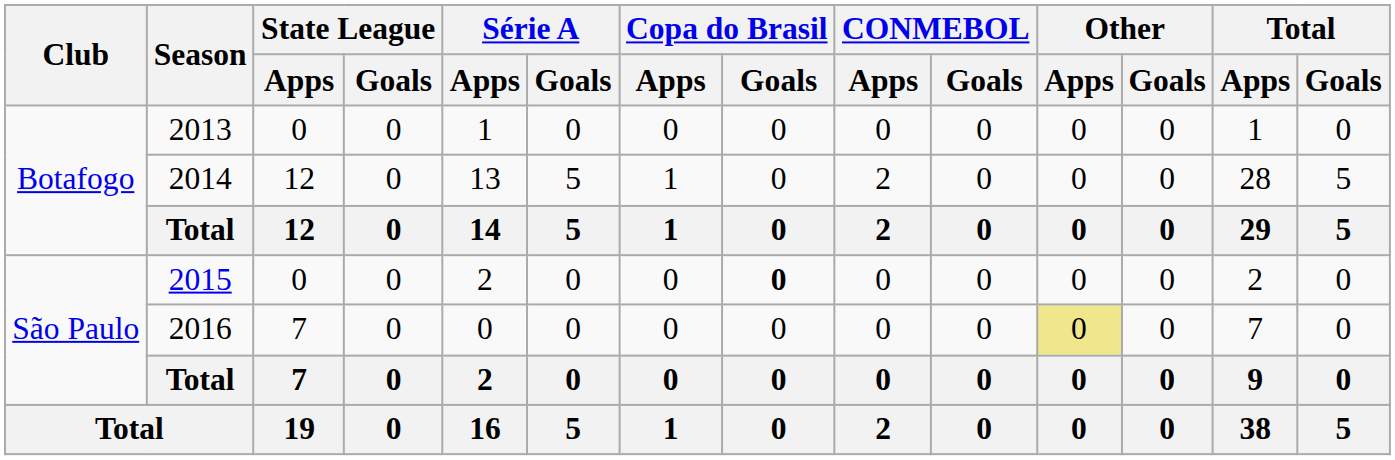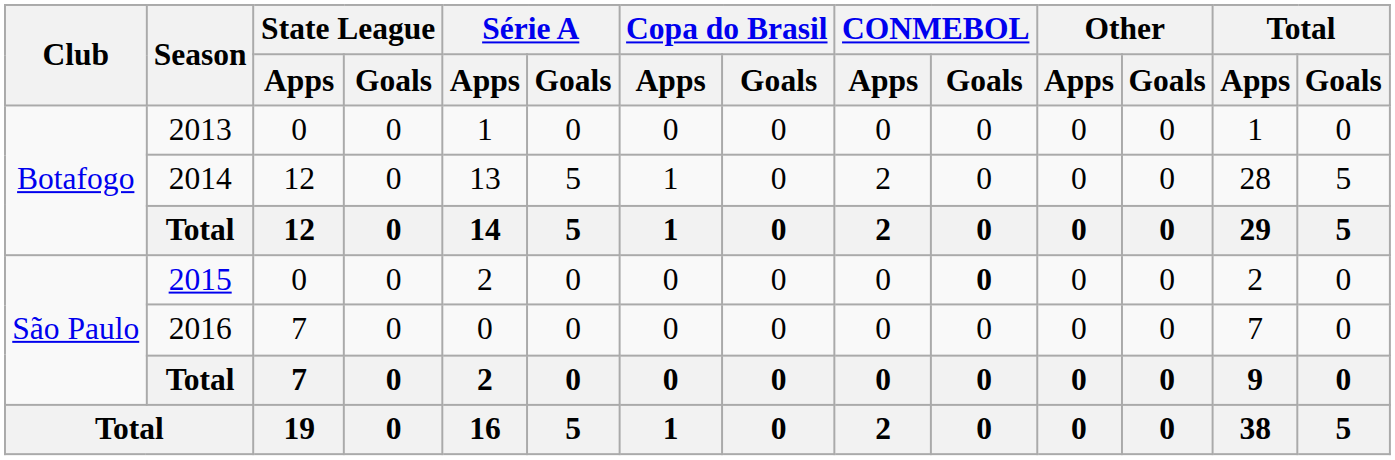(779, 279) bold -> (779, 279) normal
(984, 279) normal -> (984, 279) bold
(1079, 329) khaki background -> (1079, 329) no background
